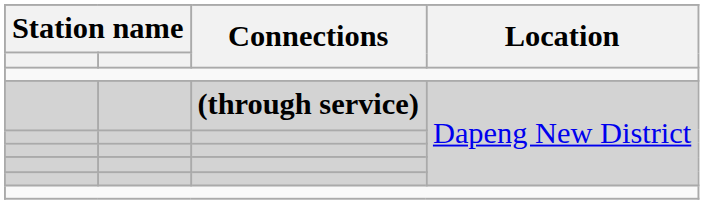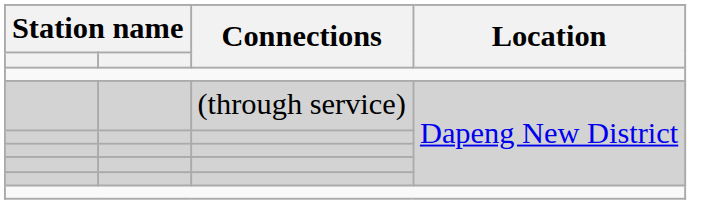(308, 104) bold -> (302, 104) normal
